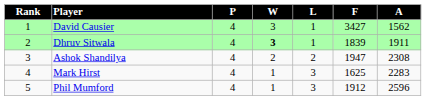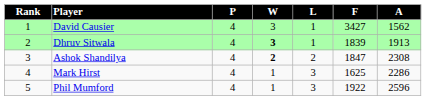(399, 42) 1911 -> (399, 42) 1913
(273, 57) normal -> (273, 57) bold
(355, 57) 1947 -> (355, 57) 1847
(399, 72) 2283 -> (399, 72) 2286
(355, 87) 1912 -> (355, 87) 1922
